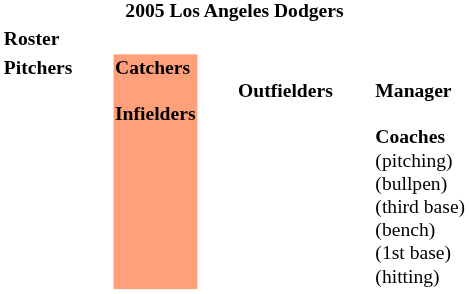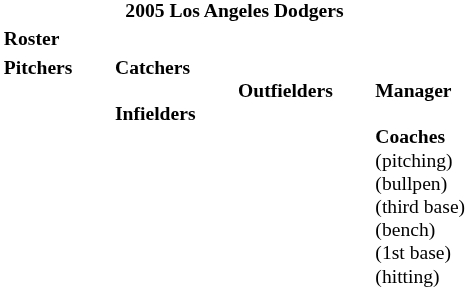(155, 90) lightsalmon background -> (155, 90) no background
